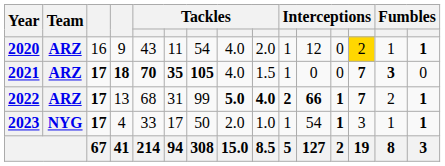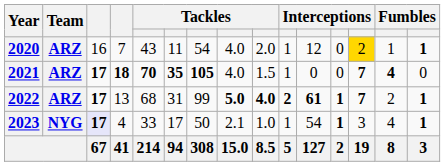(122, 49) 9 -> (122, 49) 7
(391, 73) 3 -> (391, 73) 4
(314, 98) 66 -> (314, 98) 61
(99, 123) no background -> (99, 123) lavender background
(235, 123) 2.0 -> (235, 123) 2.1
(391, 123) 1 -> (391, 123) 4
